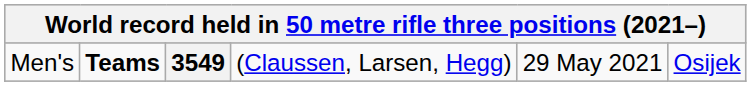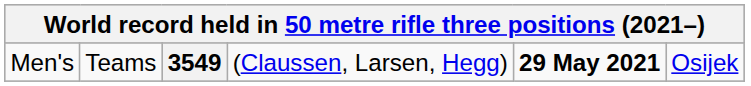(123, 62) bold -> (121, 62) normal
(592, 62) normal -> (590, 62) bold
